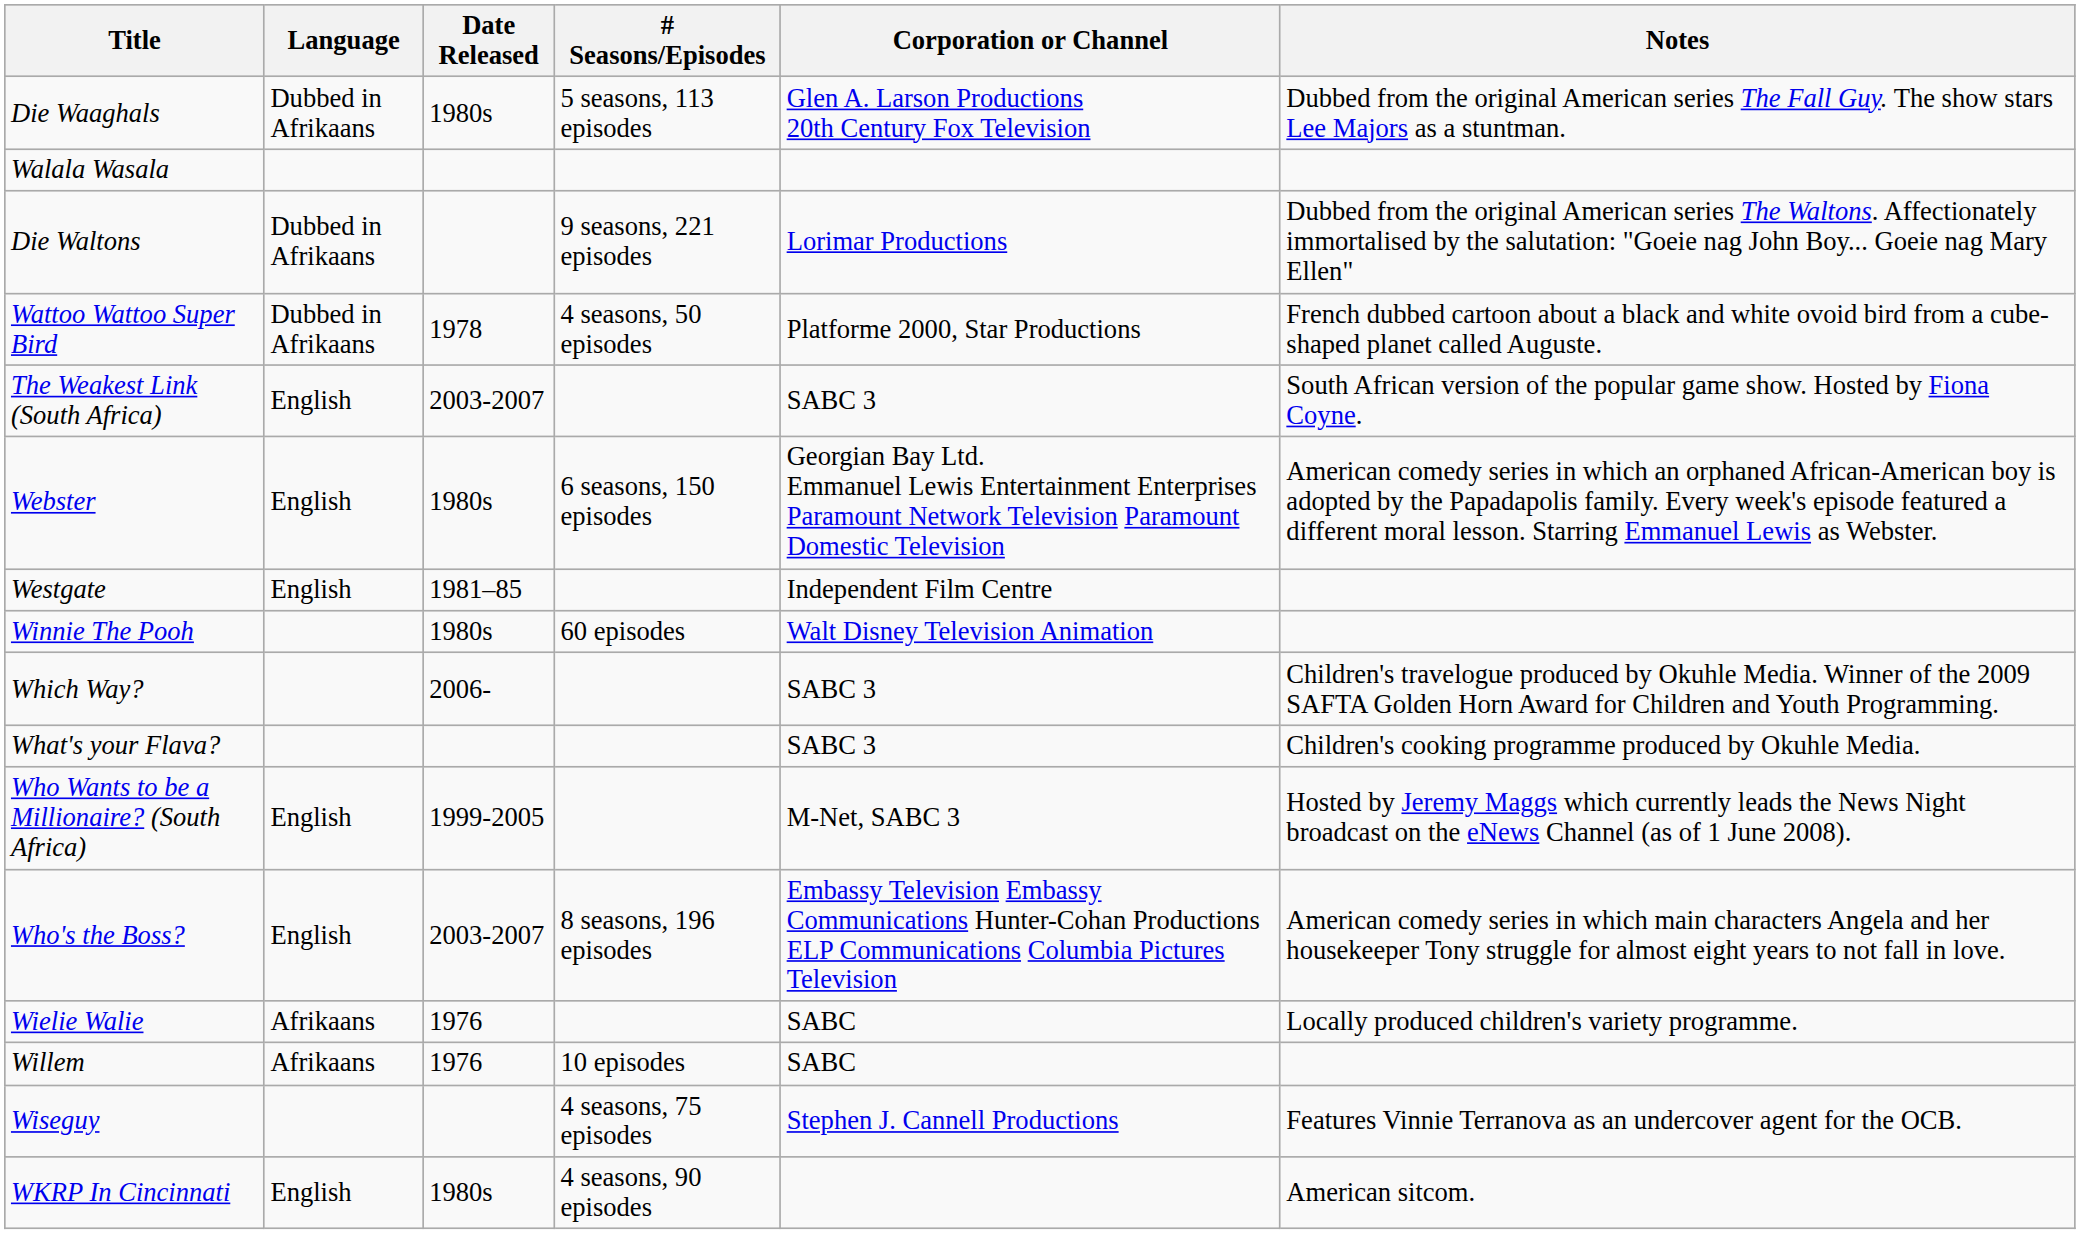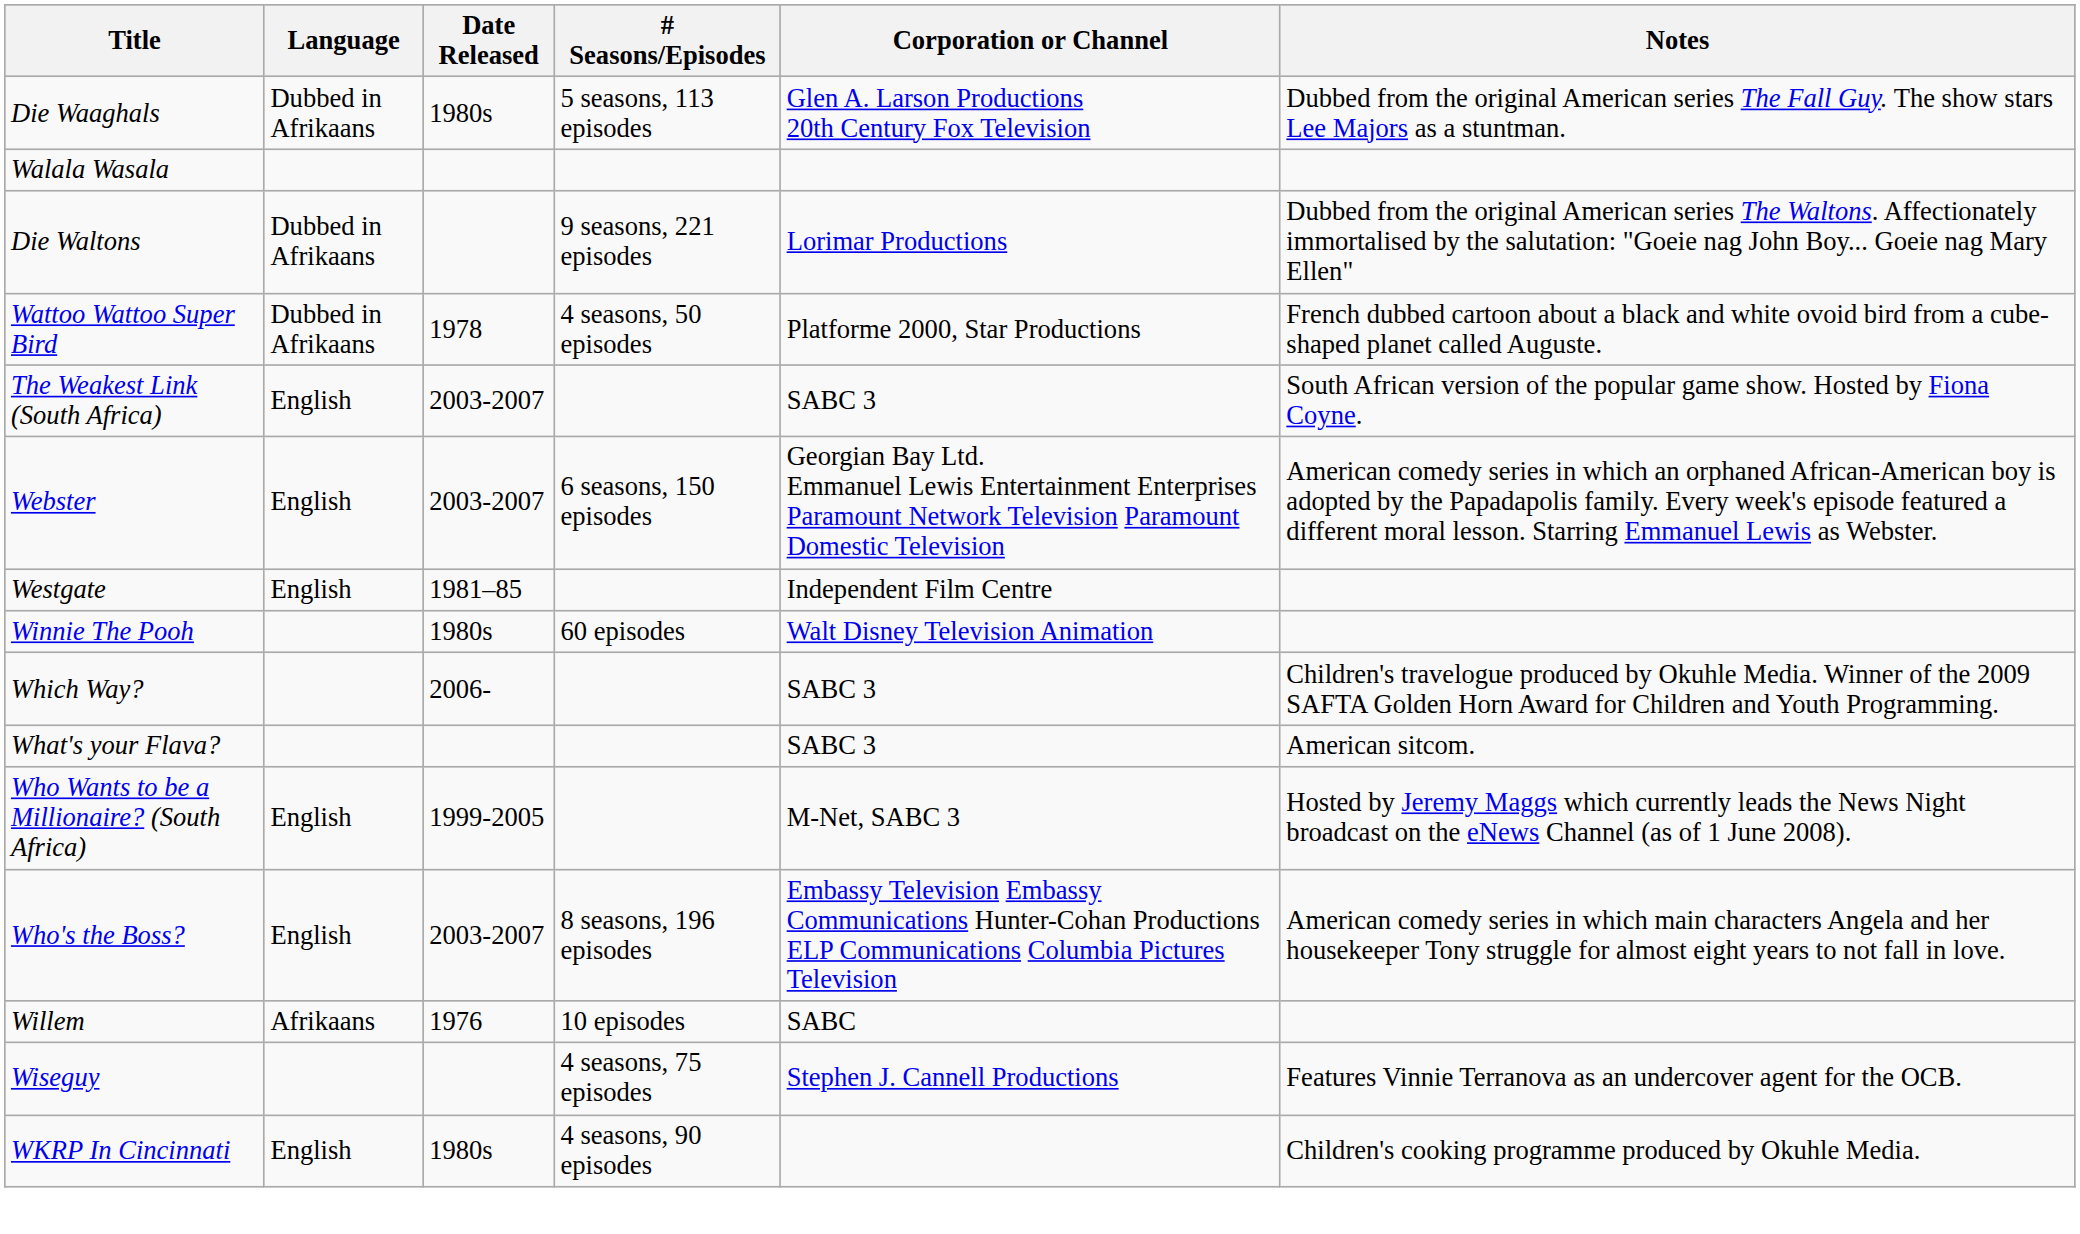(461, 502) 1980s -> (487, 502) 2003-2007
(1603, 745) Children's cooking programme produced by Okuhle Media. -> (1381, 745) American sitcom.
- row: (77, 1021)
(1381, 1192) American sitcom. -> (1603, 1150) Children's cooking programme produced by Okuhle Media.
